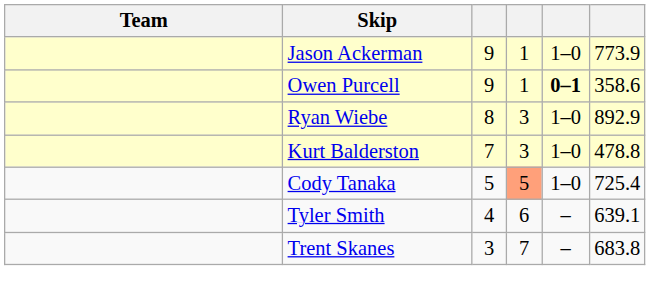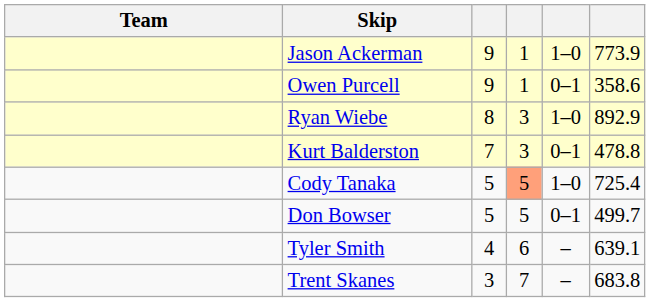(566, 85) bold -> (566, 85) normal
(566, 150) 1–0 -> (566, 150) 0–1
+ row: (339, 215)
